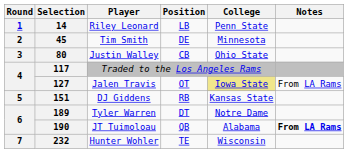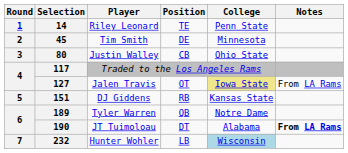(184, 26) LB -> (184, 26) TE
(184, 112) DT -> (184, 112) QB
(184, 127) QB -> (184, 127) DT
(184, 141) TE -> (184, 141) LB
(242, 141) no background -> (242, 141) lightblue background
